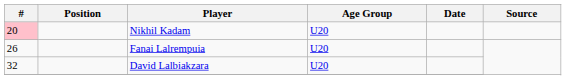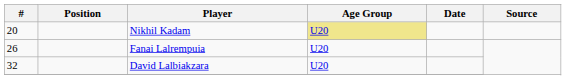(12, 31) pink background -> (12, 31) no background
(319, 31) no background -> (319, 31) khaki background
